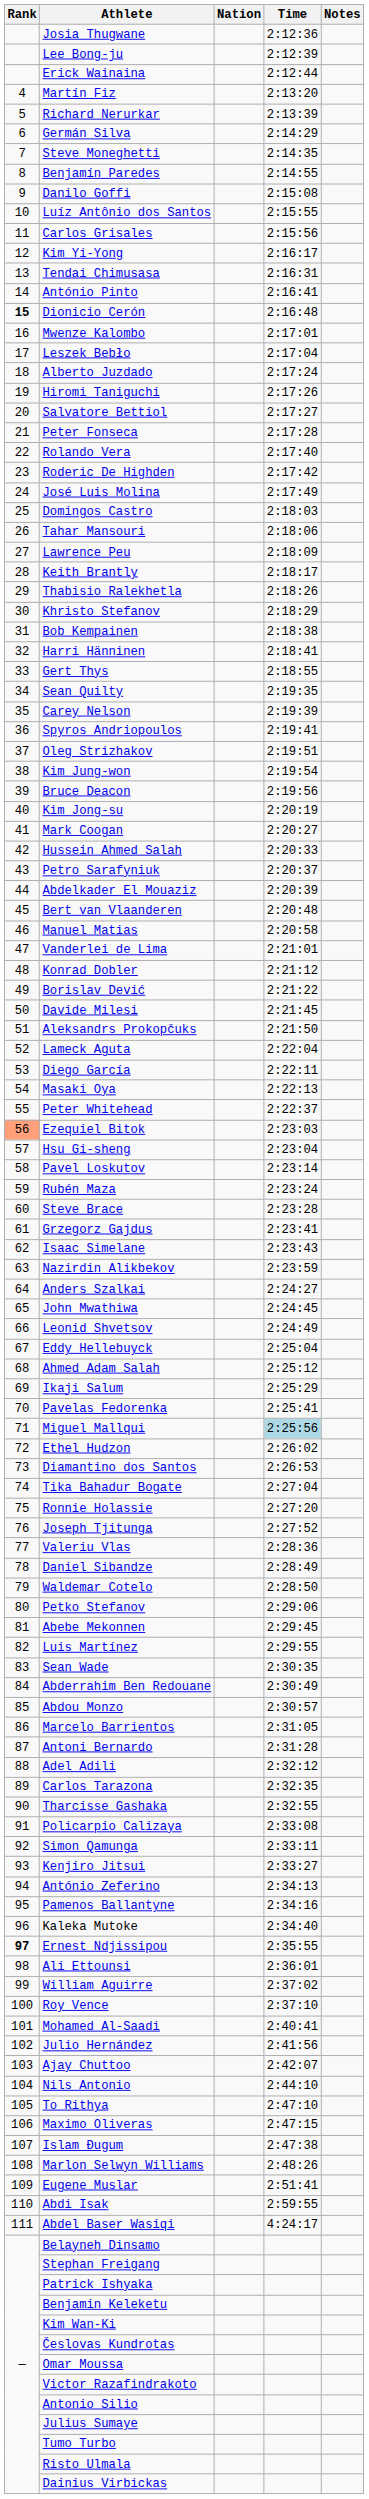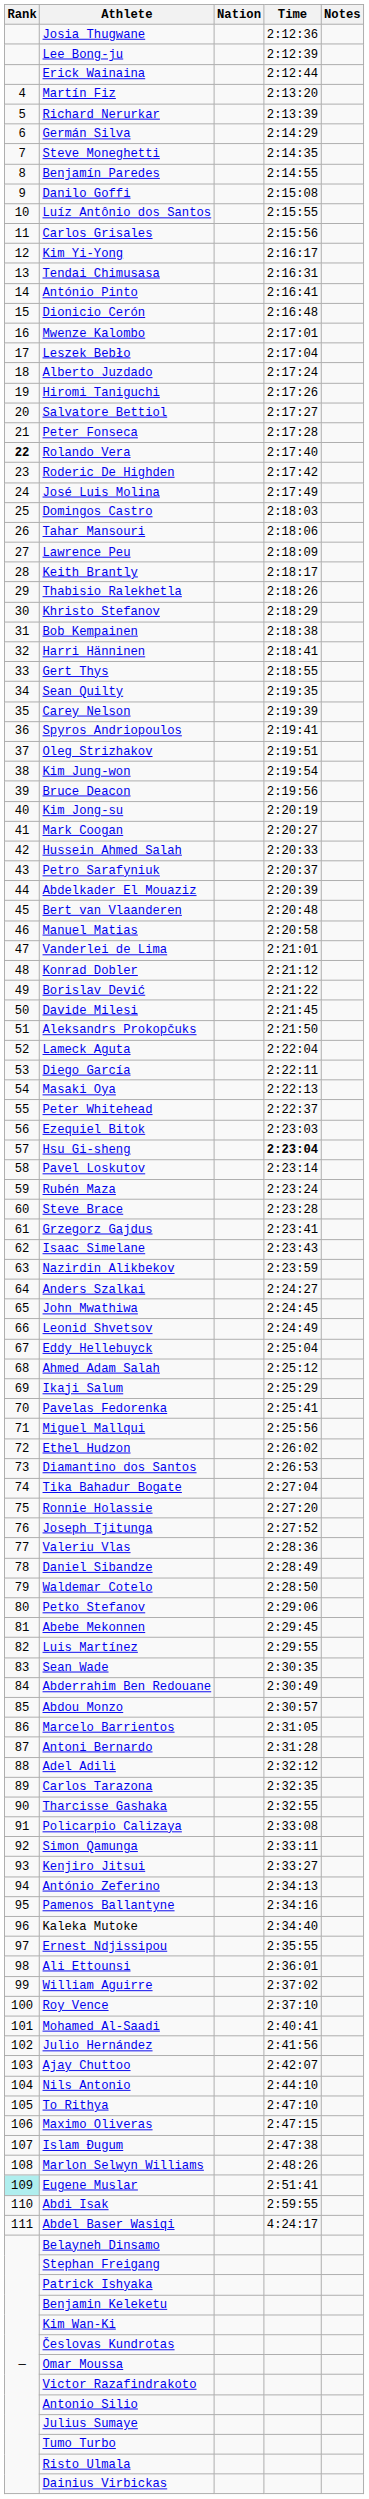(22, 313) bold -> (22, 313) normal
(22, 453) normal -> (22, 453) bold
(22, 1130) lightsalmon background -> (22, 1130) no background
(293, 1150) normal -> (293, 1150) bold
(293, 1428) lightblue background -> (293, 1428) no background
(22, 1946) bold -> (22, 1946) normal
(22, 2185) no background -> (22, 2185) paleturquoise background
